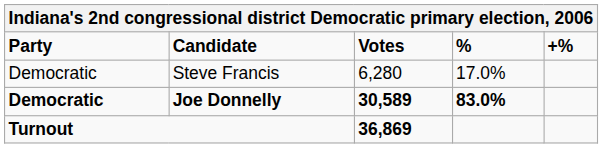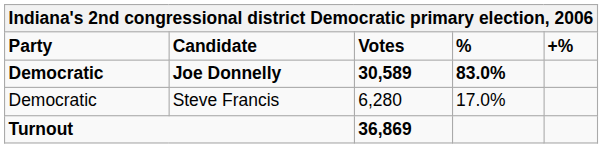rows swapped: (227, 101) <-> (226, 73)
